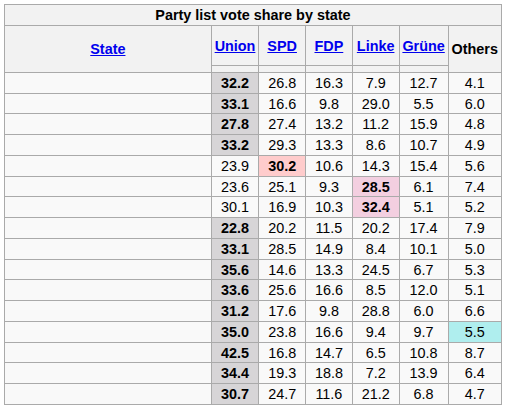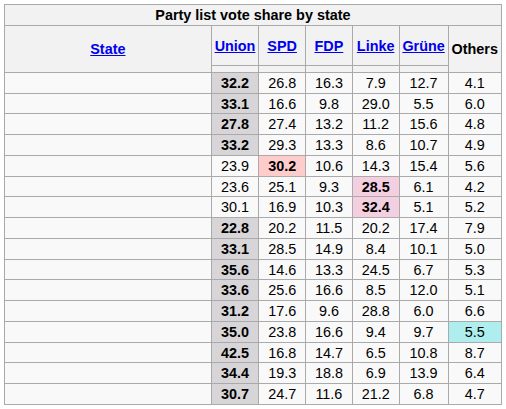(424, 124) 15.9 -> (424, 124) 15.6
(475, 187) 7.4 -> (475, 187) 4.2
(329, 311) 9.8 -> (329, 311) 9.6
(376, 373) 7.2 -> (376, 373) 6.9
